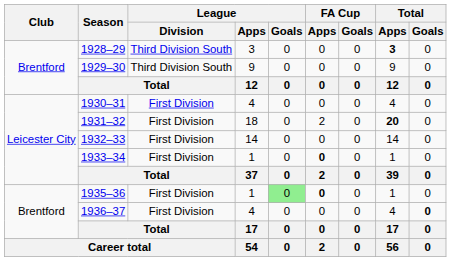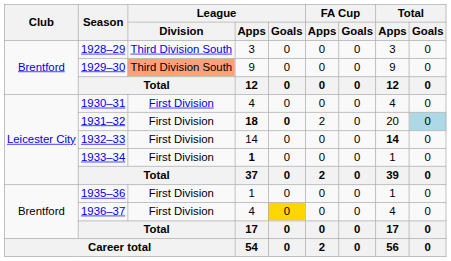(392, 49) bold -> (392, 49) normal
(181, 67) no background -> (181, 67) lightsalmon background
(252, 121) normal -> (252, 121) bold
(287, 121) normal -> (287, 121) bold
(392, 121) bold -> (392, 121) normal
(428, 121) no background -> (428, 121) lightblue background
(392, 139) normal -> (392, 139) bold
(252, 157) normal -> (252, 157) bold
(322, 157) bold -> (322, 157) normal
(287, 193) lightgreen background -> (287, 193) no background
(322, 193) bold -> (322, 193) normal
(287, 211) no background -> (287, 211) gold background
(428, 211) bold -> (428, 211) normal
